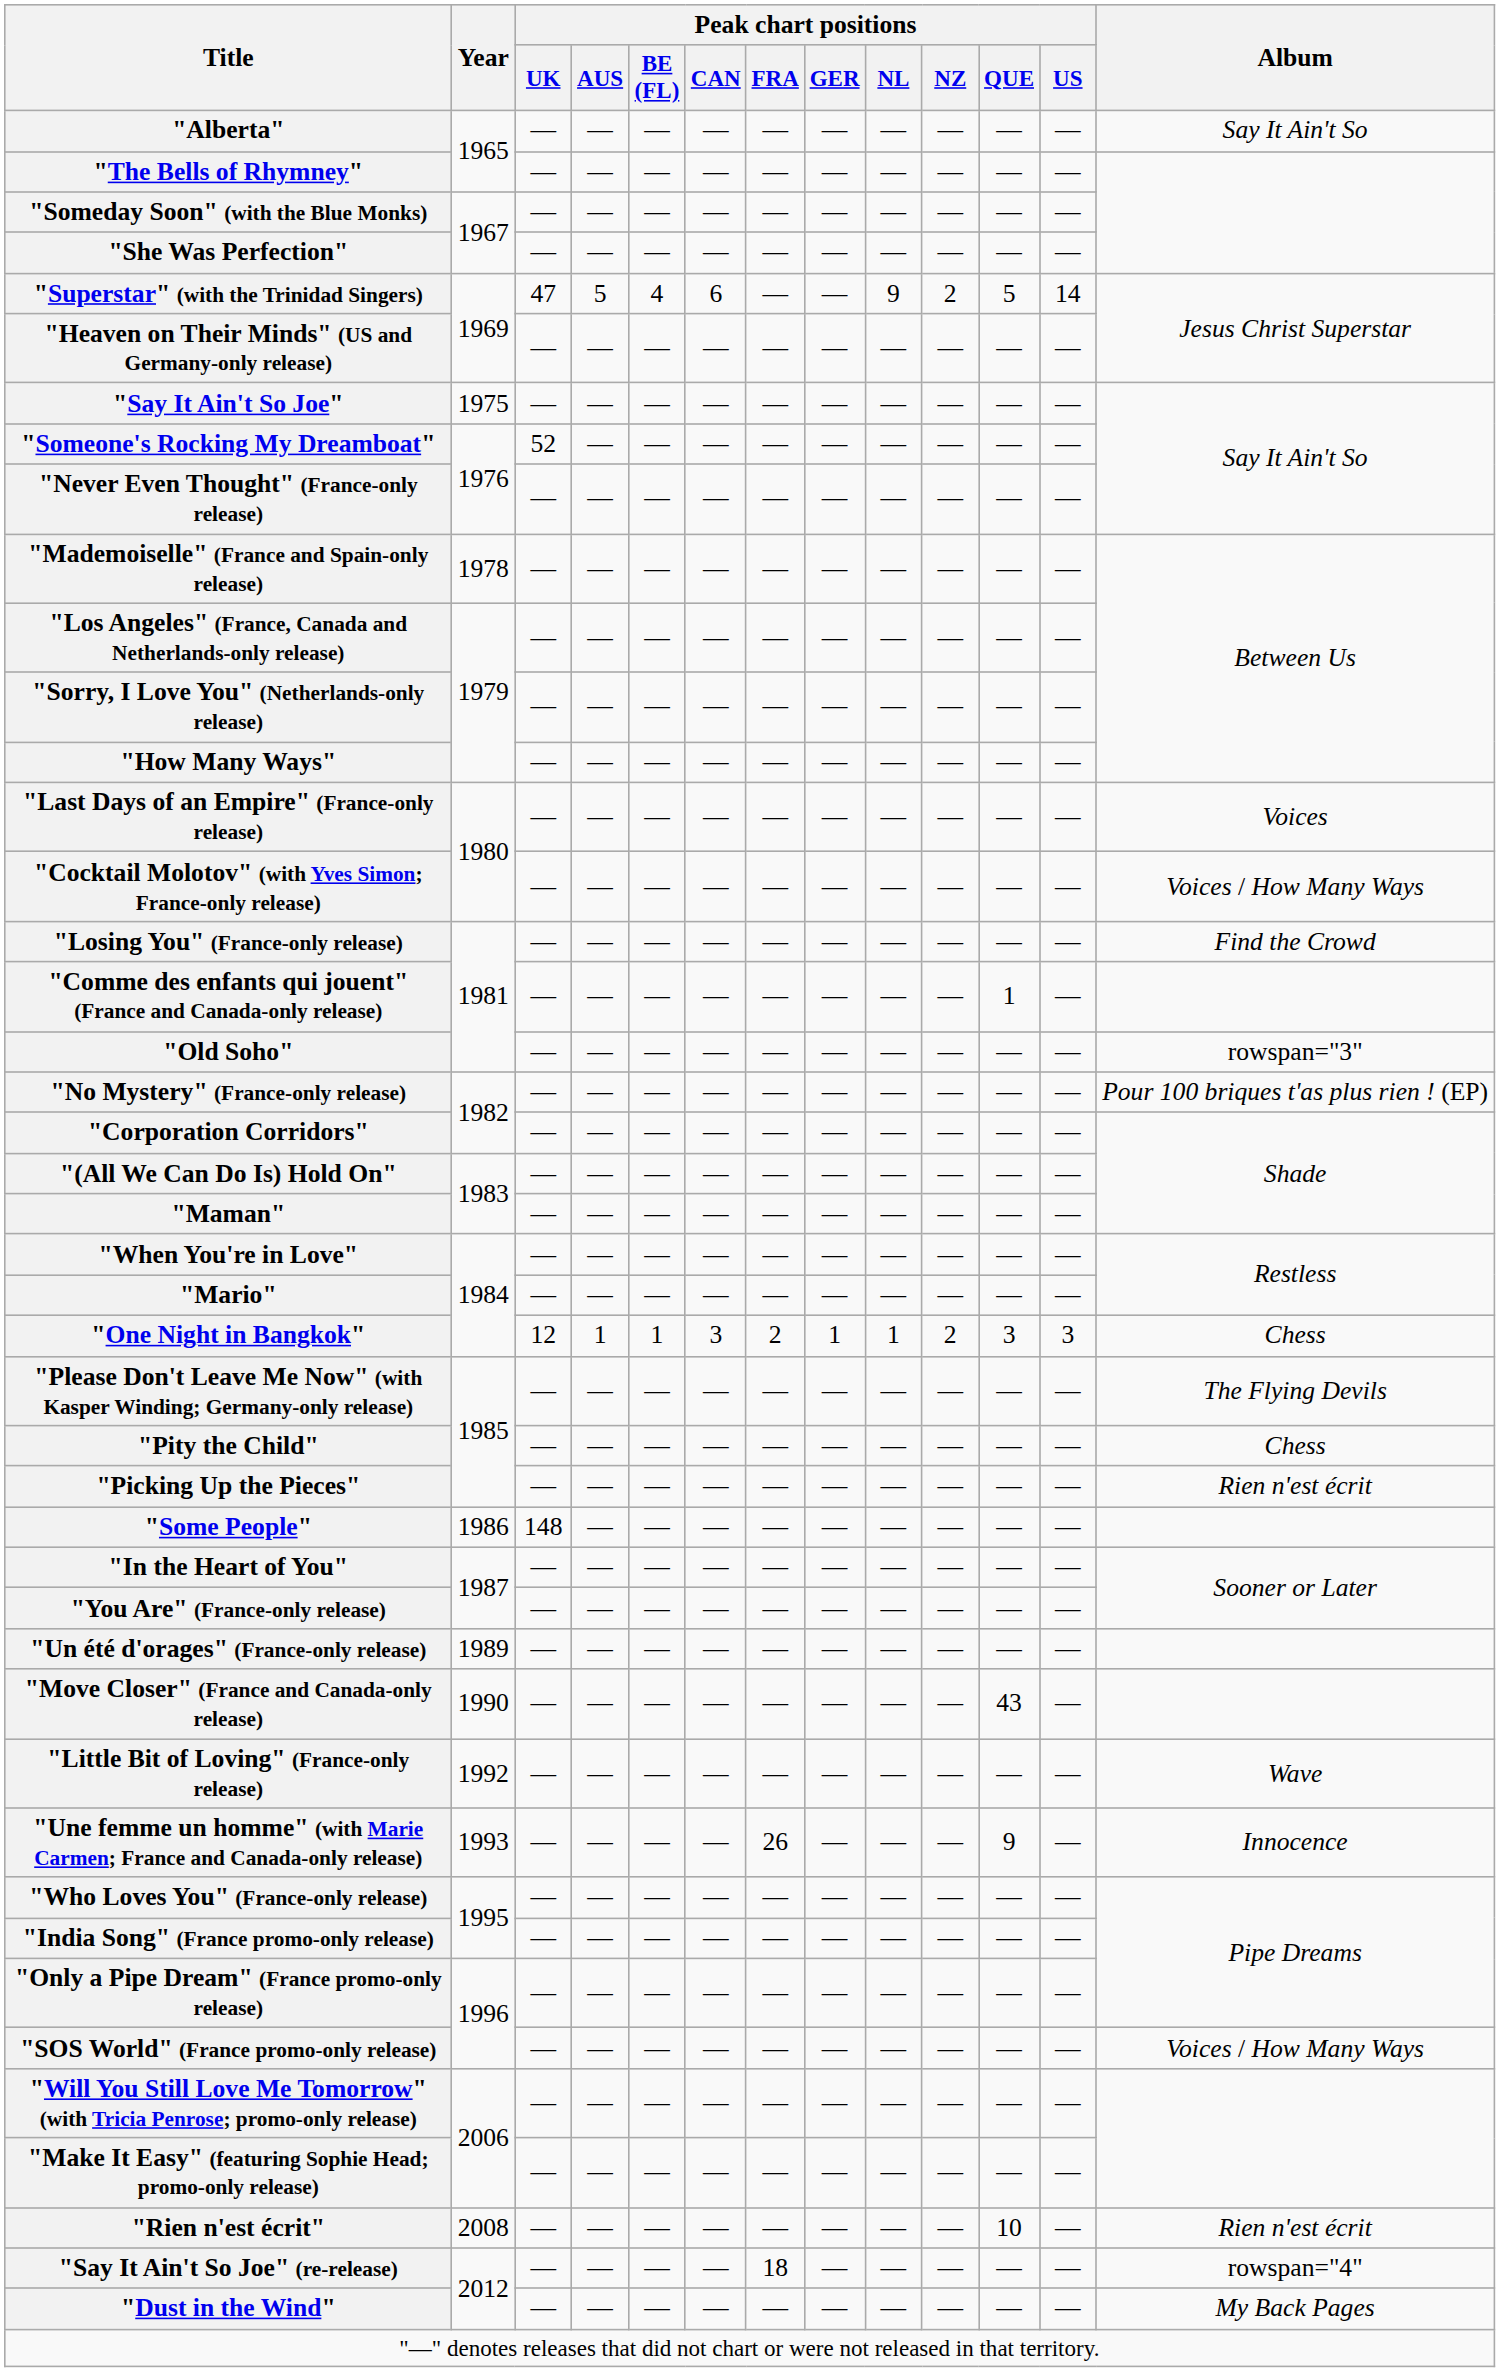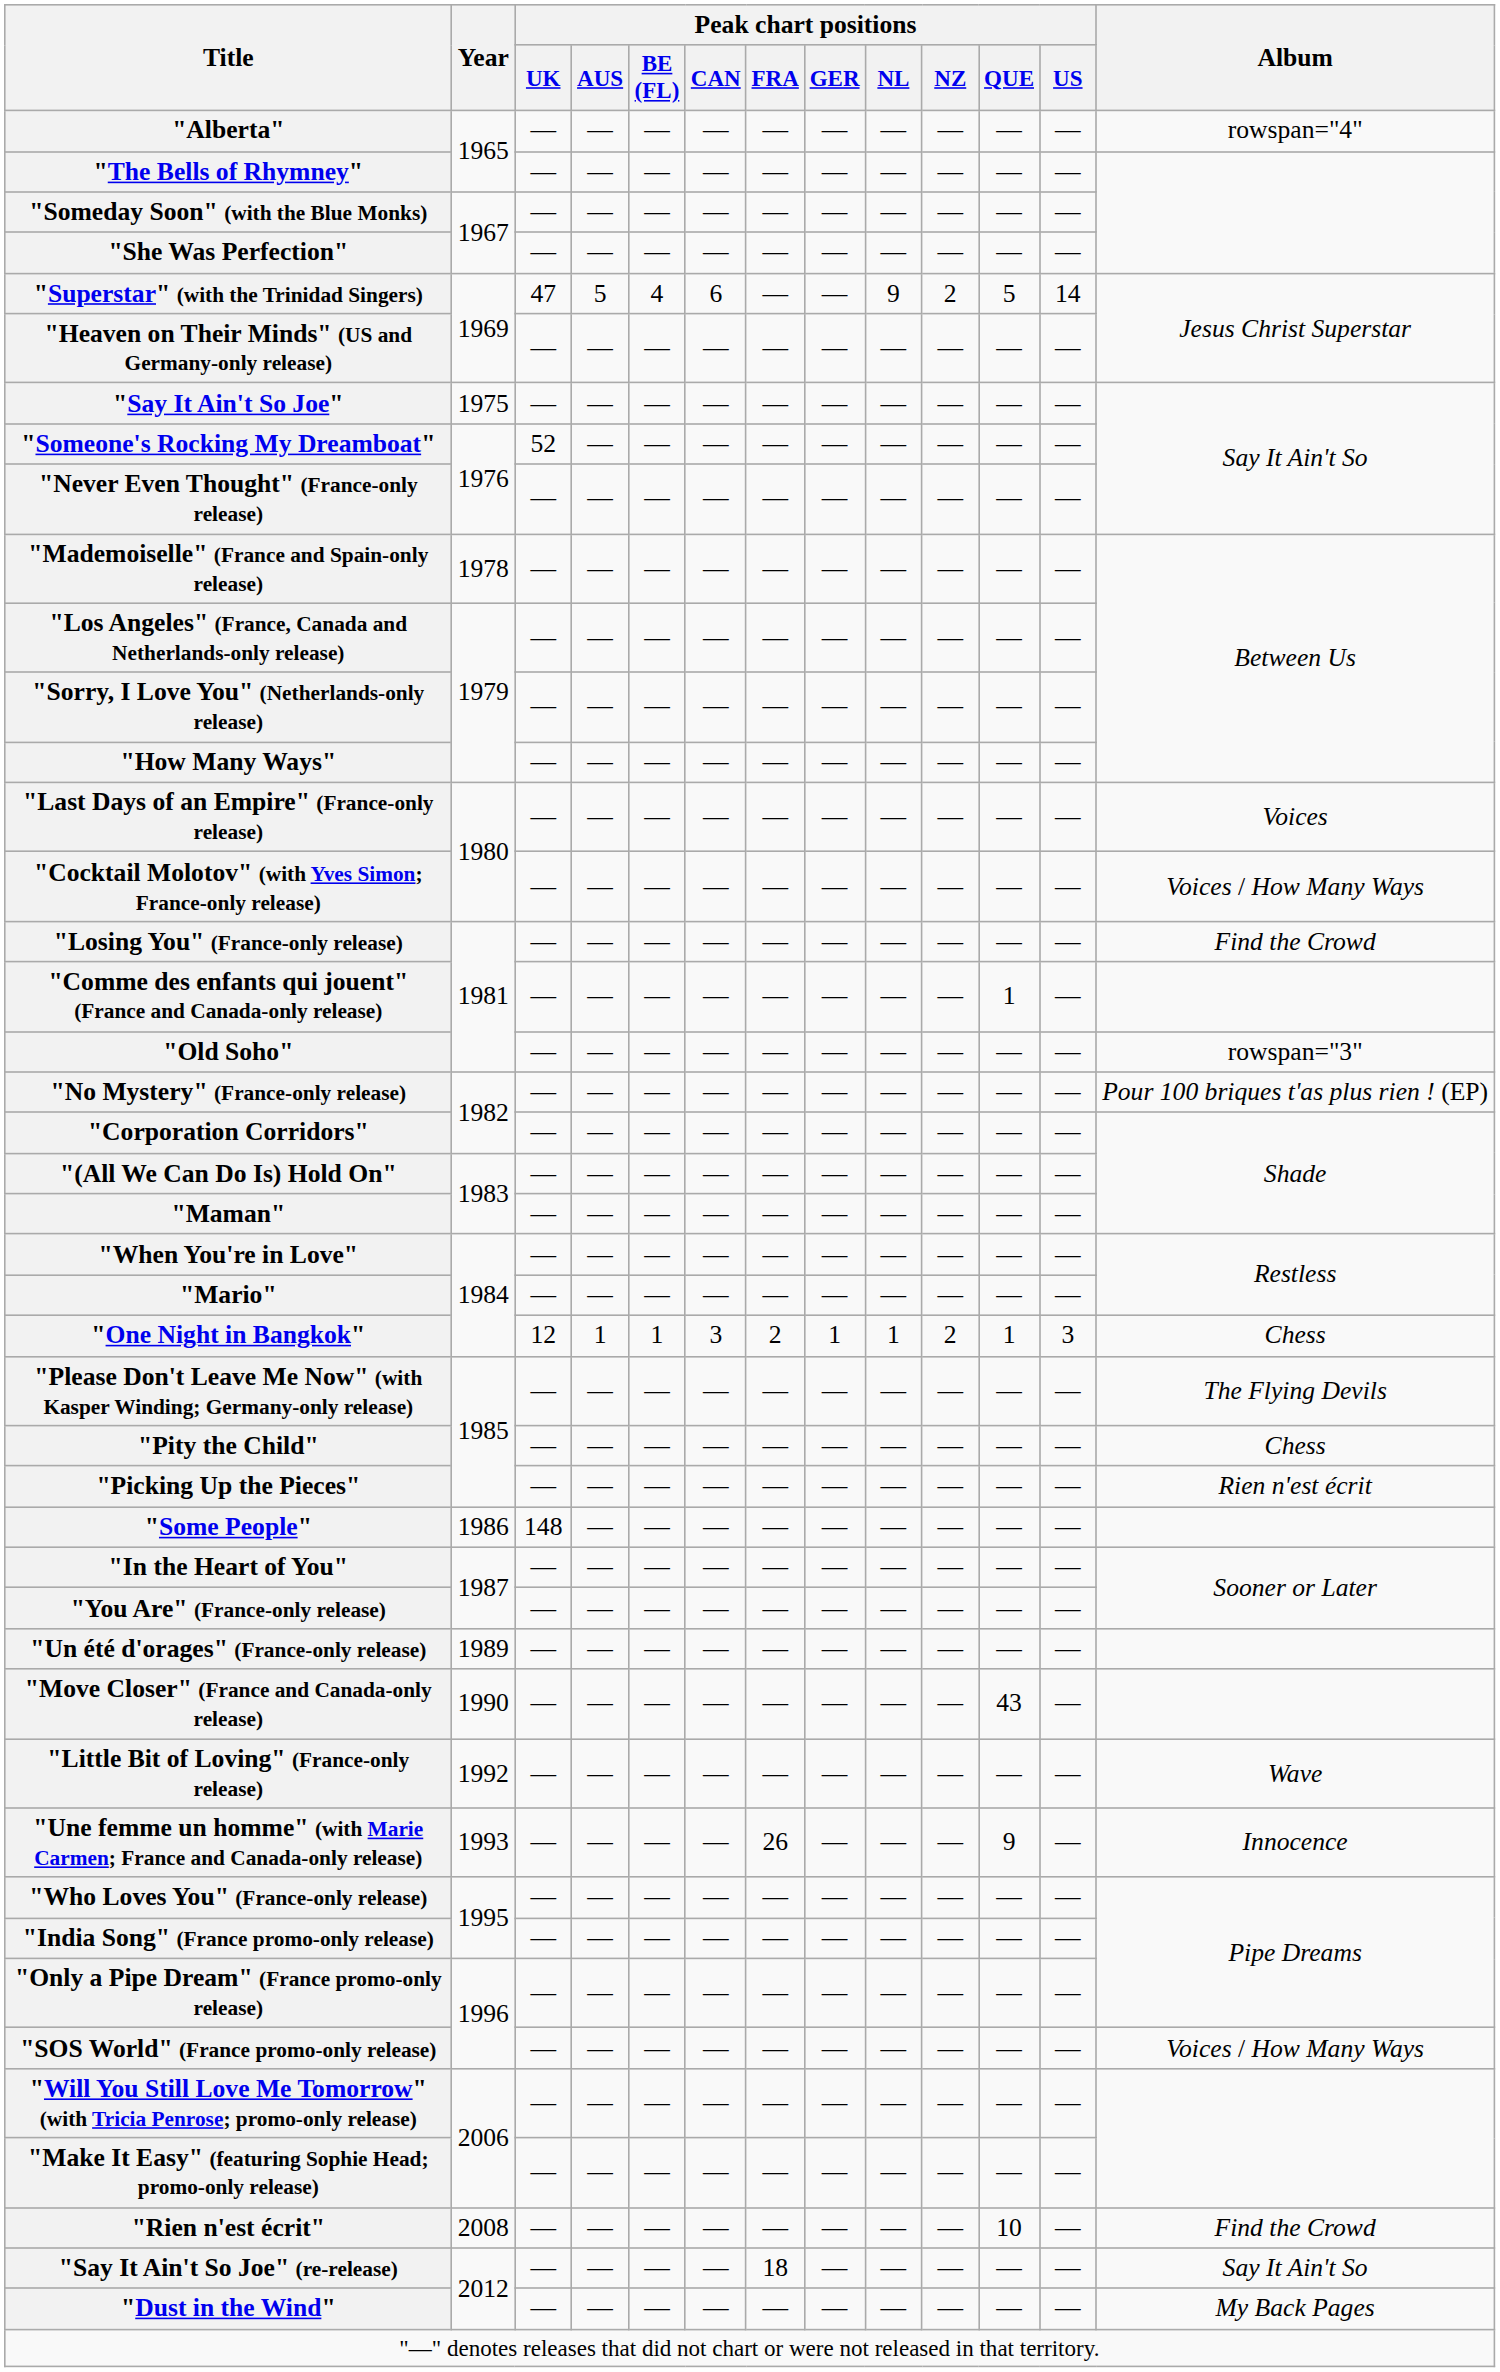(1295, 130) Say It Ain't So -> (1295, 130) rowspan="4"
(1009, 1335) 3 -> (1009, 1335) 1
(1295, 2227) Rien n'est écrit -> (1295, 2227) Find the Crowd
(1295, 2267) rowspan="4" -> (1295, 2267) Say It Ain't So
